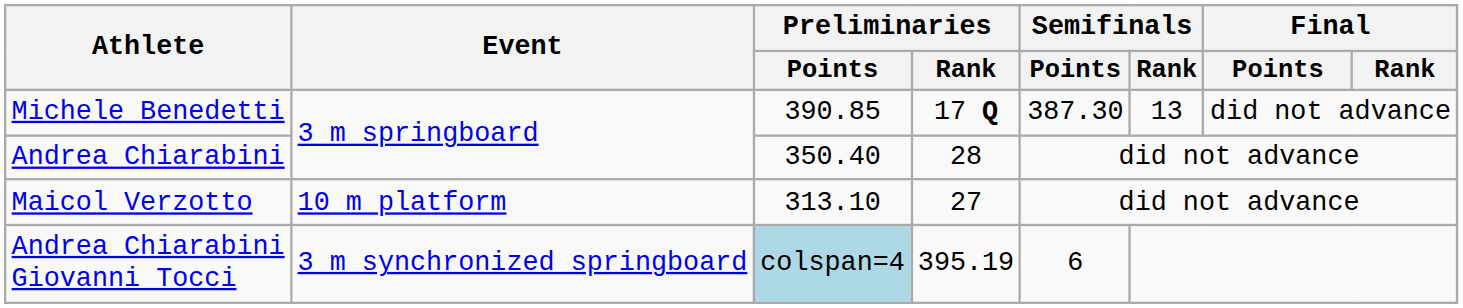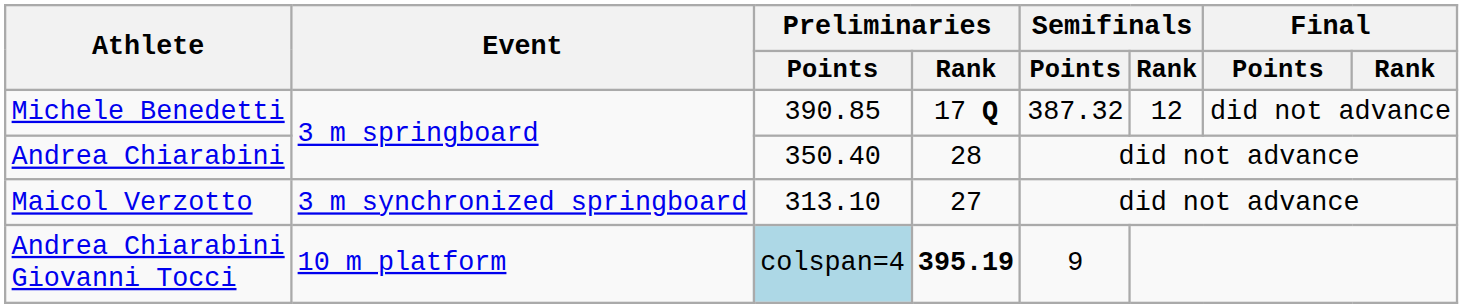(1075, 112) 387.30 -> (1075, 112) 387.32
(1167, 112) 13 -> (1167, 112) 12
(402, 202) 10 m platform -> (522, 202) 3 m synchronized springboard
(522, 263) 3 m synchronized springboard -> (402, 263) 10 m platform
(966, 263) normal -> (966, 263) bold
(1075, 263) 6 -> (1075, 263) 9
